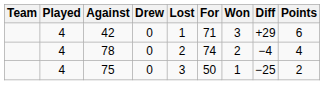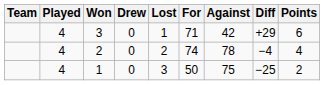columns swapped: (237, 13) <-> (108, 13)
